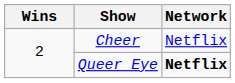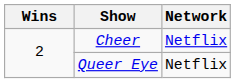(196, 65) bold -> (196, 65) normal
